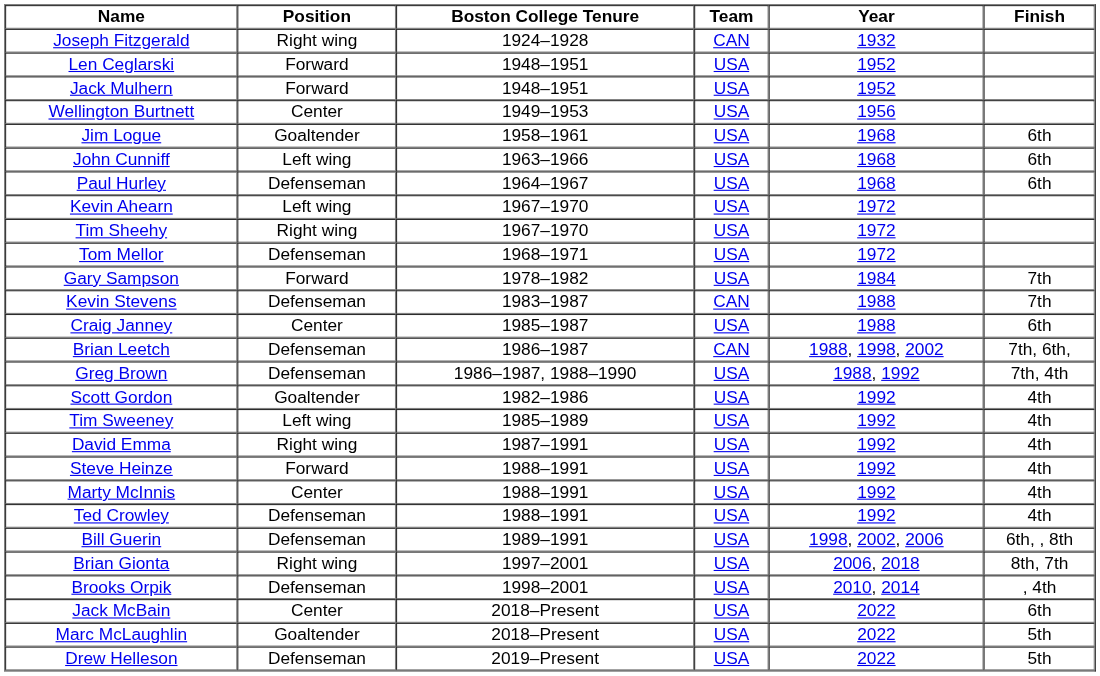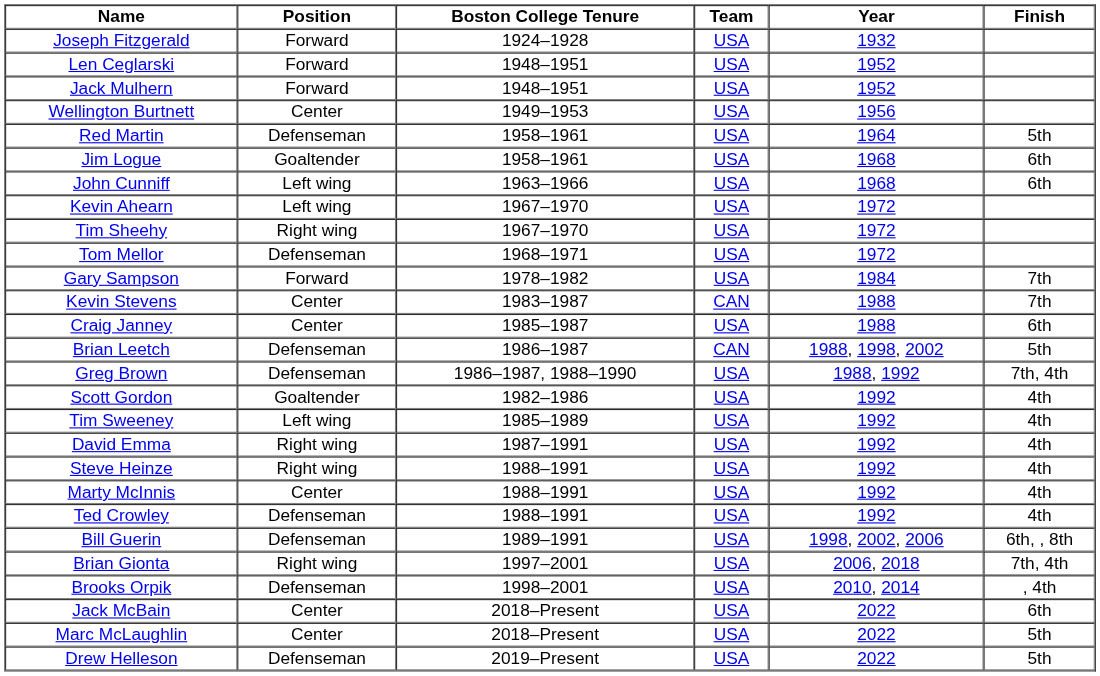(317, 40) Right wing -> (317, 40) Forward
(731, 40) CAN -> (731, 40) USA
+ row: (121, 135)
- row: (121, 183)
(317, 302) Defenseman -> (317, 302) Center
(1040, 349) 7th, 6th, -> (1040, 349) 5th
(317, 468) Forward -> (317, 468) Right wing
(1040, 563) 8th, 7th -> (1040, 563) 7th, 4th
(317, 634) Goaltender -> (317, 634) Center
